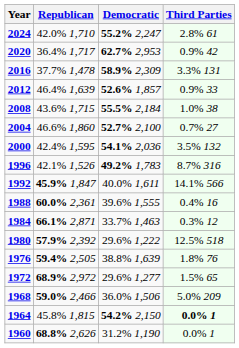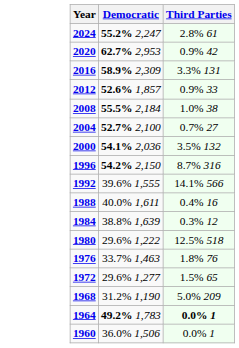- column: (66, 14)
(131, 164) 49.2% 1,783 -> (131, 164) 54.2% 2,150
(131, 183) 40.0% 1,611 -> (131, 183) 39.6% 1,555
(131, 202) 39.6% 1,555 -> (131, 202) 40.0% 1,611
(131, 221) 33.7% 1,463 -> (131, 221) 38.8% 1,639
(131, 258) 38.8% 1,639 -> (131, 258) 33.7% 1,463
(131, 296) 36.0% 1,506 -> (131, 296) 31.2% 1,190
(131, 315) 54.2% 2,150 -> (131, 315) 49.2% 1,783
(131, 333) 31.2% 1,190 -> (131, 333) 36.0% 1,506
